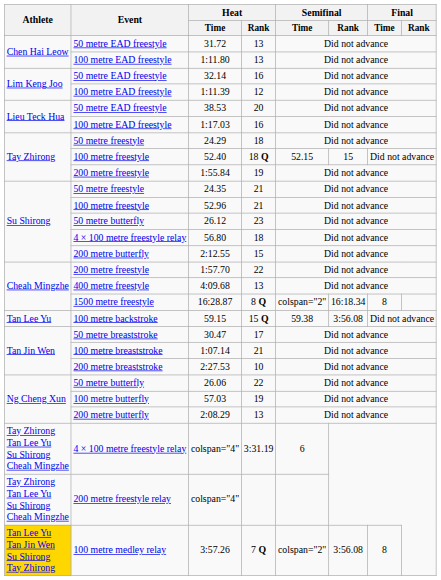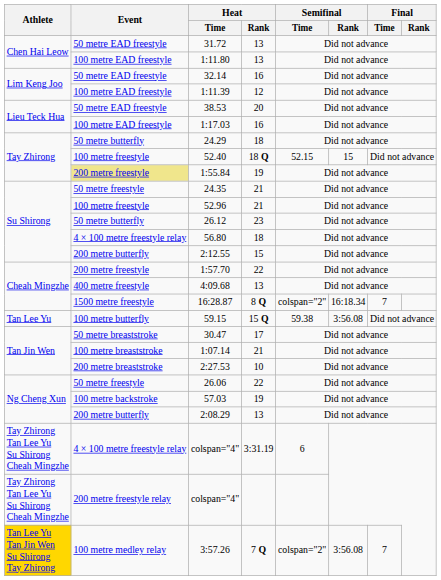(109, 141) 50 metre freestyle -> (109, 141) 50 metre butterfly
(111, 173) no background -> (111, 173) khaki background
(384, 302) 8 -> (384, 302) 7
(116, 318) 100 metre backstroke -> (111, 318) 100 metre butterfly
(109, 383) 50 metre butterfly -> (109, 383) 50 metre freestyle
(111, 399) 100 metre butterfly -> (116, 399) 100 metre backstroke
(384, 550) 8 -> (384, 550) 7
